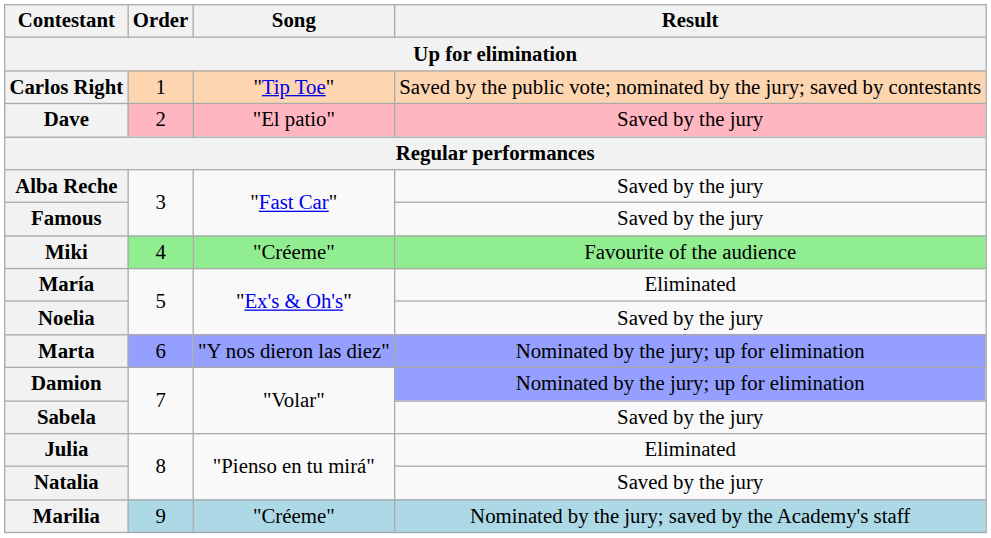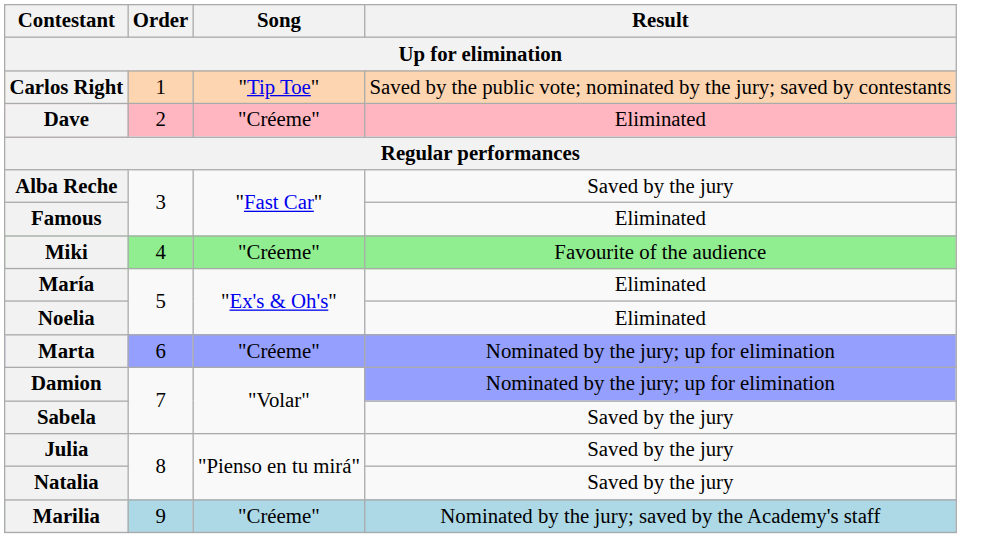(294, 119) "El patio" -> (279, 119) "Créeme"
(690, 119) Saved by the jury -> (660, 119) Eliminated
(690, 218) Saved by the jury -> (660, 218) Eliminated
(690, 317) Saved by the jury -> (660, 317) Eliminated
(294, 350) "Y nos dieron las diez" -> (279, 350) "Créeme"
(690, 449) Eliminated -> (660, 449) Saved by the jury
